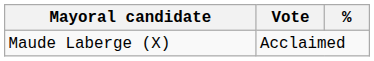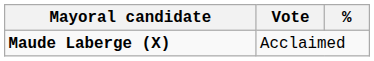(89, 43) normal -> (89, 43) bold
